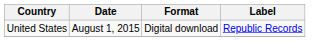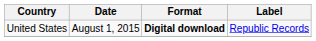(181, 28) normal -> (185, 28) bold
